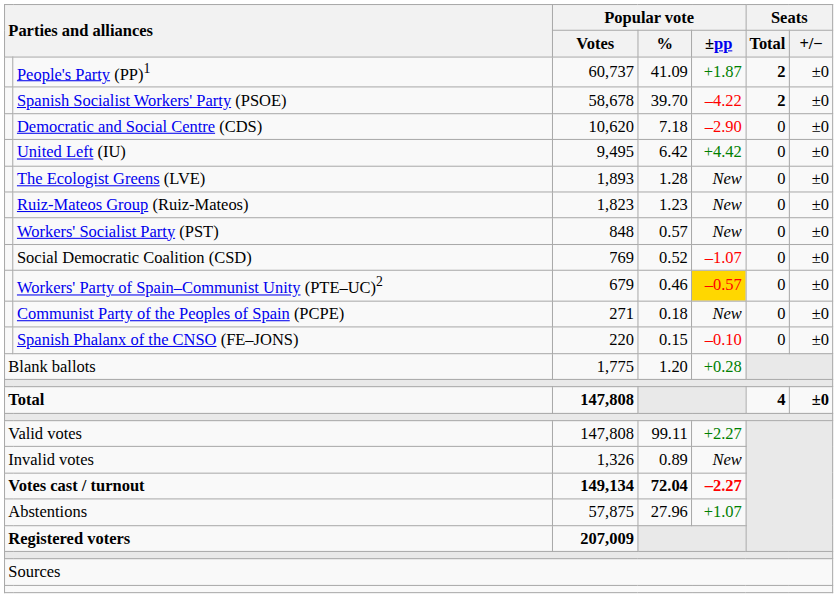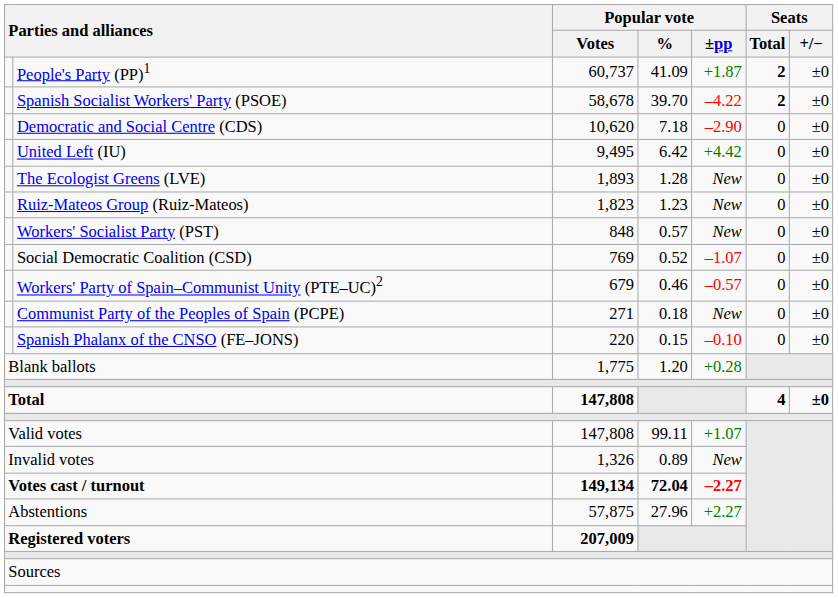(723, 285) gold background -> (723, 285) no background
(723, 433) +2.27 -> (723, 433) +1.07
(723, 512) +1.07 -> (723, 512) +2.27
